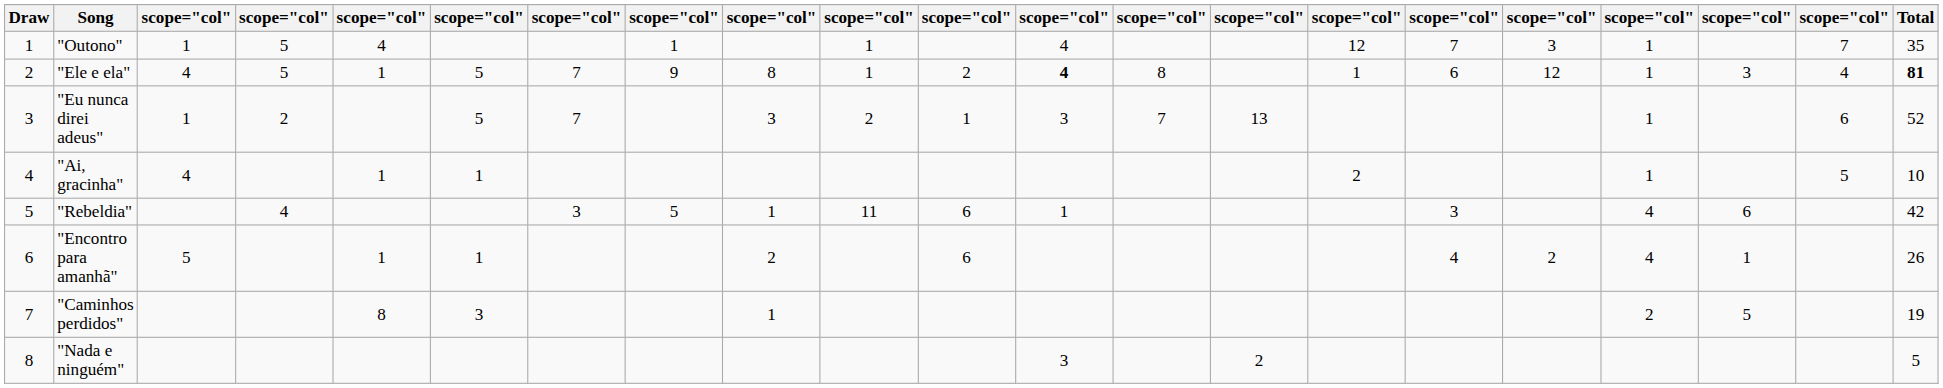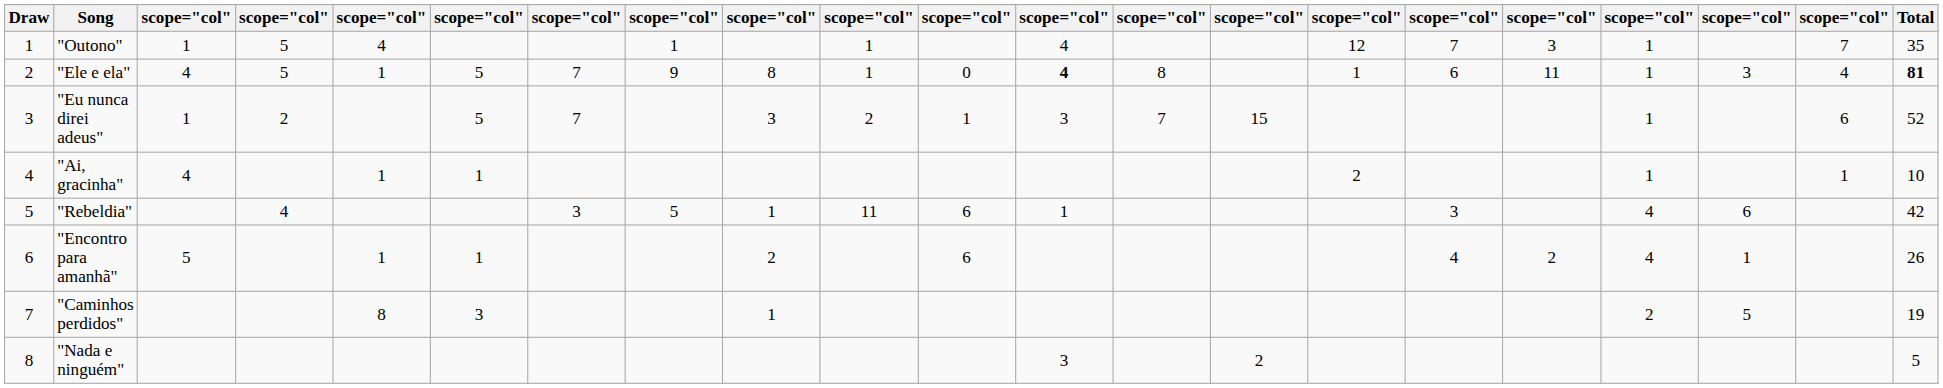(967, 72) 2 -> (967, 72) 0
(1552, 72) 12 -> (1552, 72) 11
(1259, 118) 13 -> (1259, 118) 15
(1844, 174) 5 -> (1844, 174) 1
